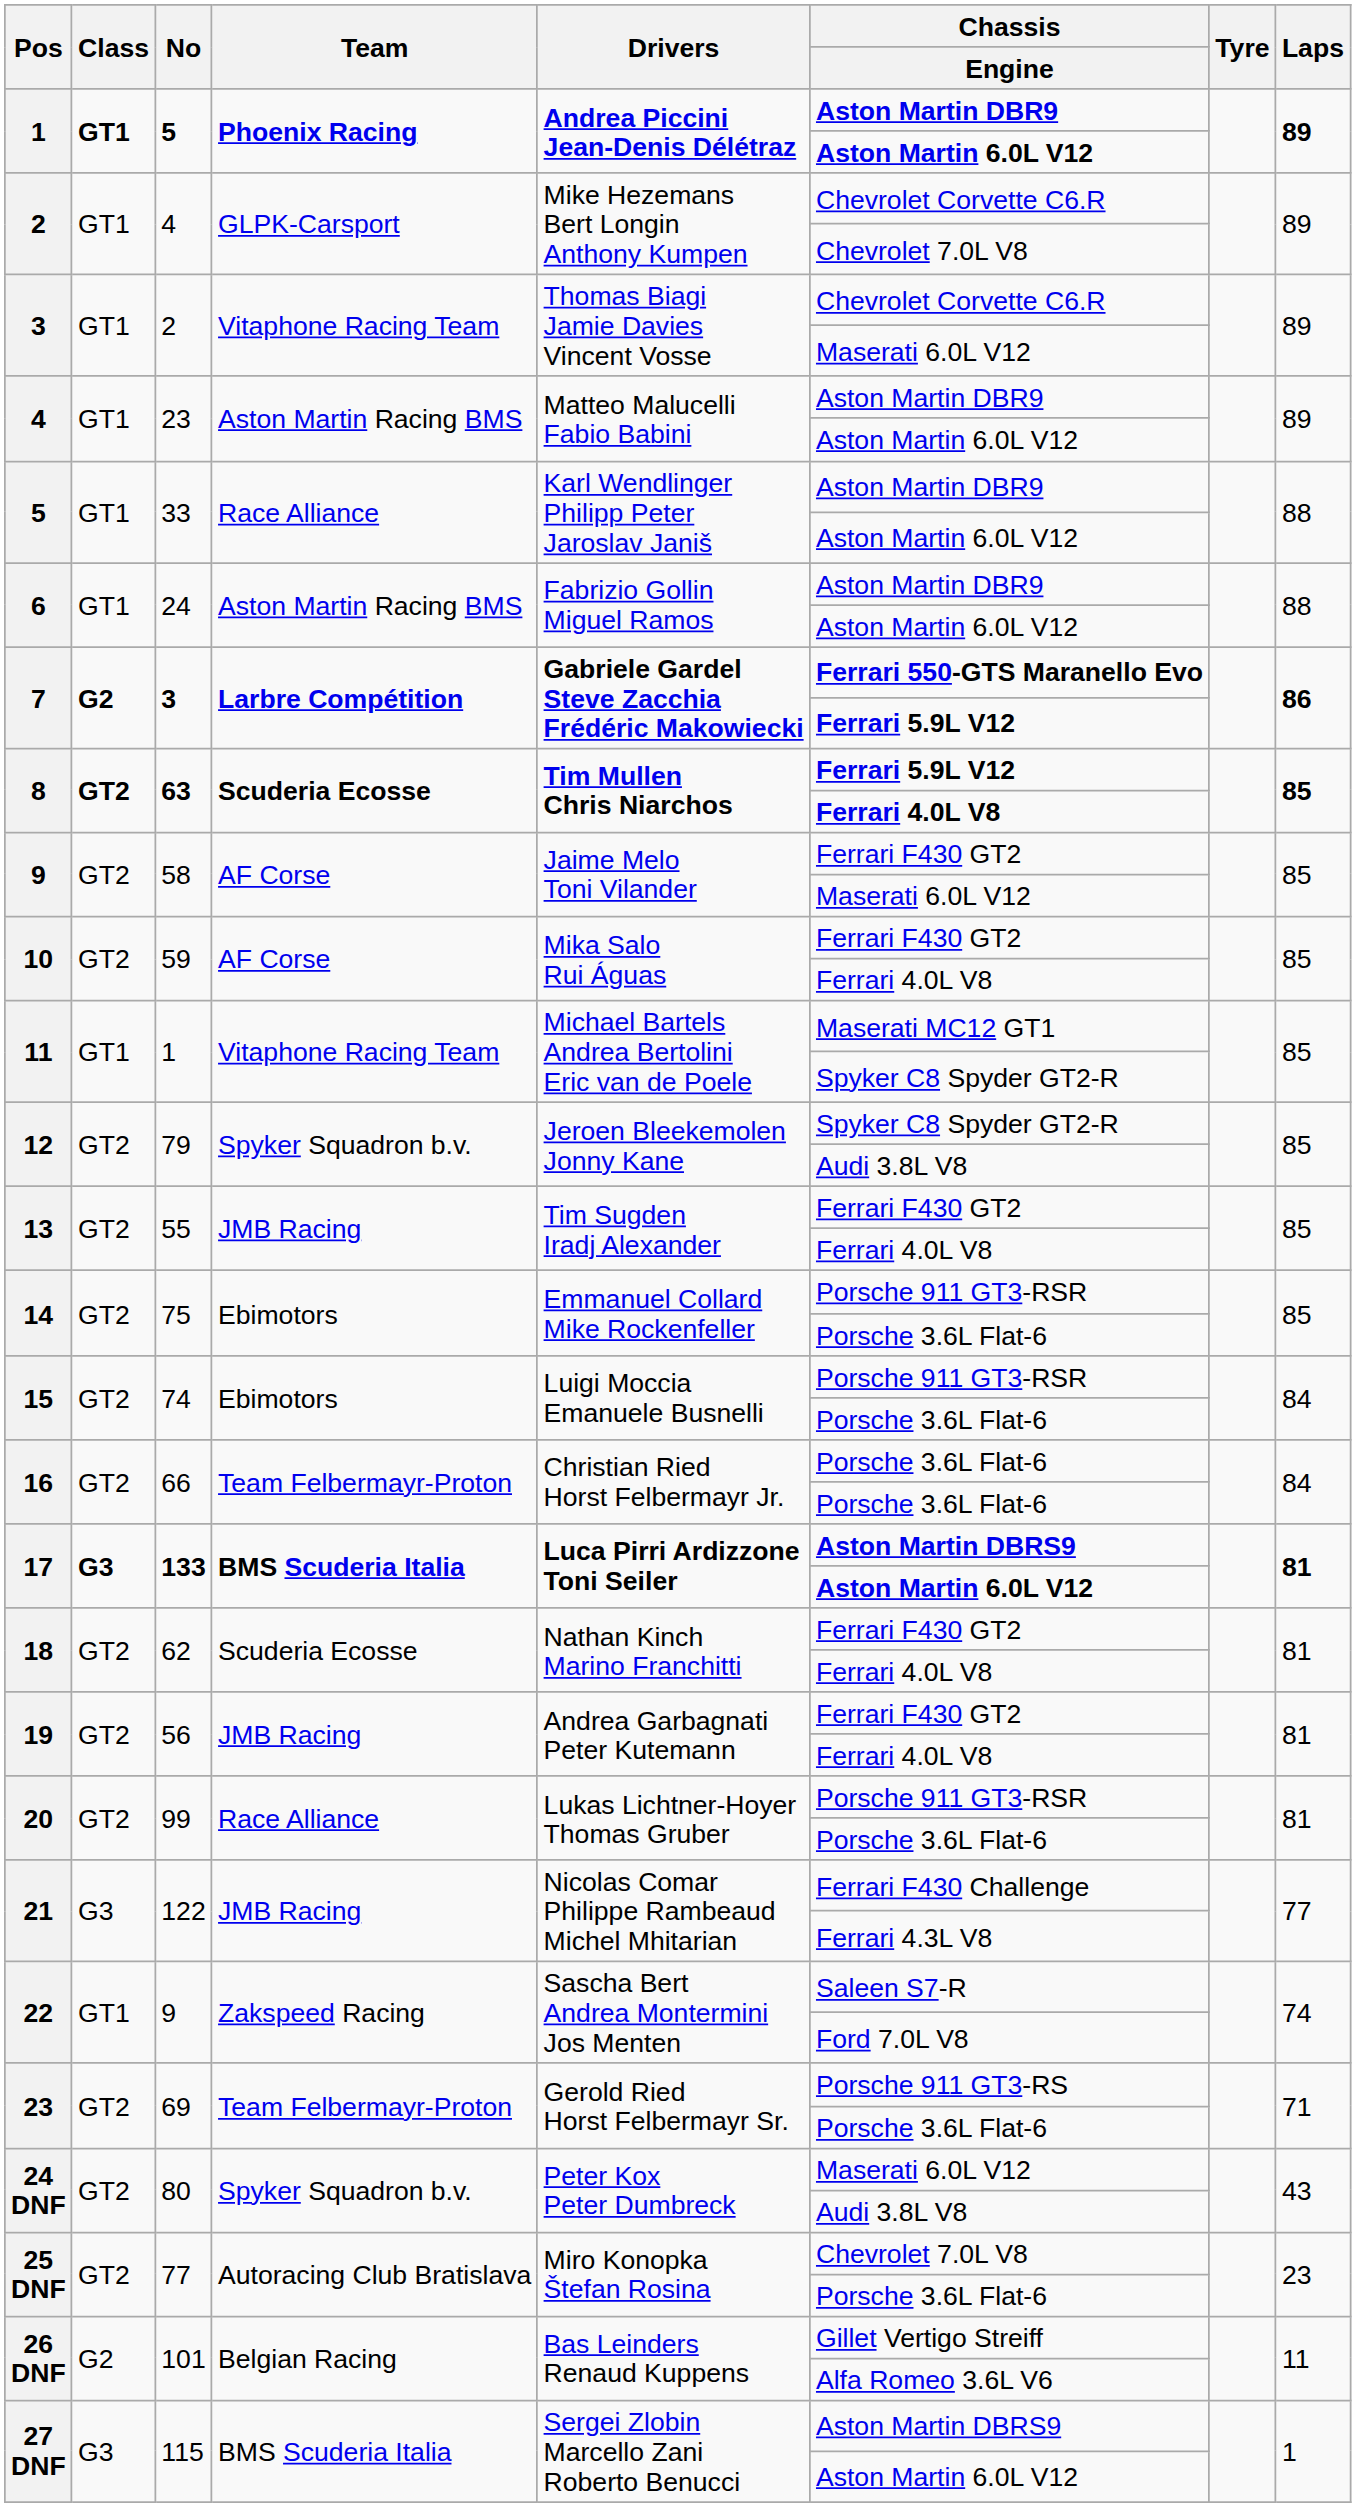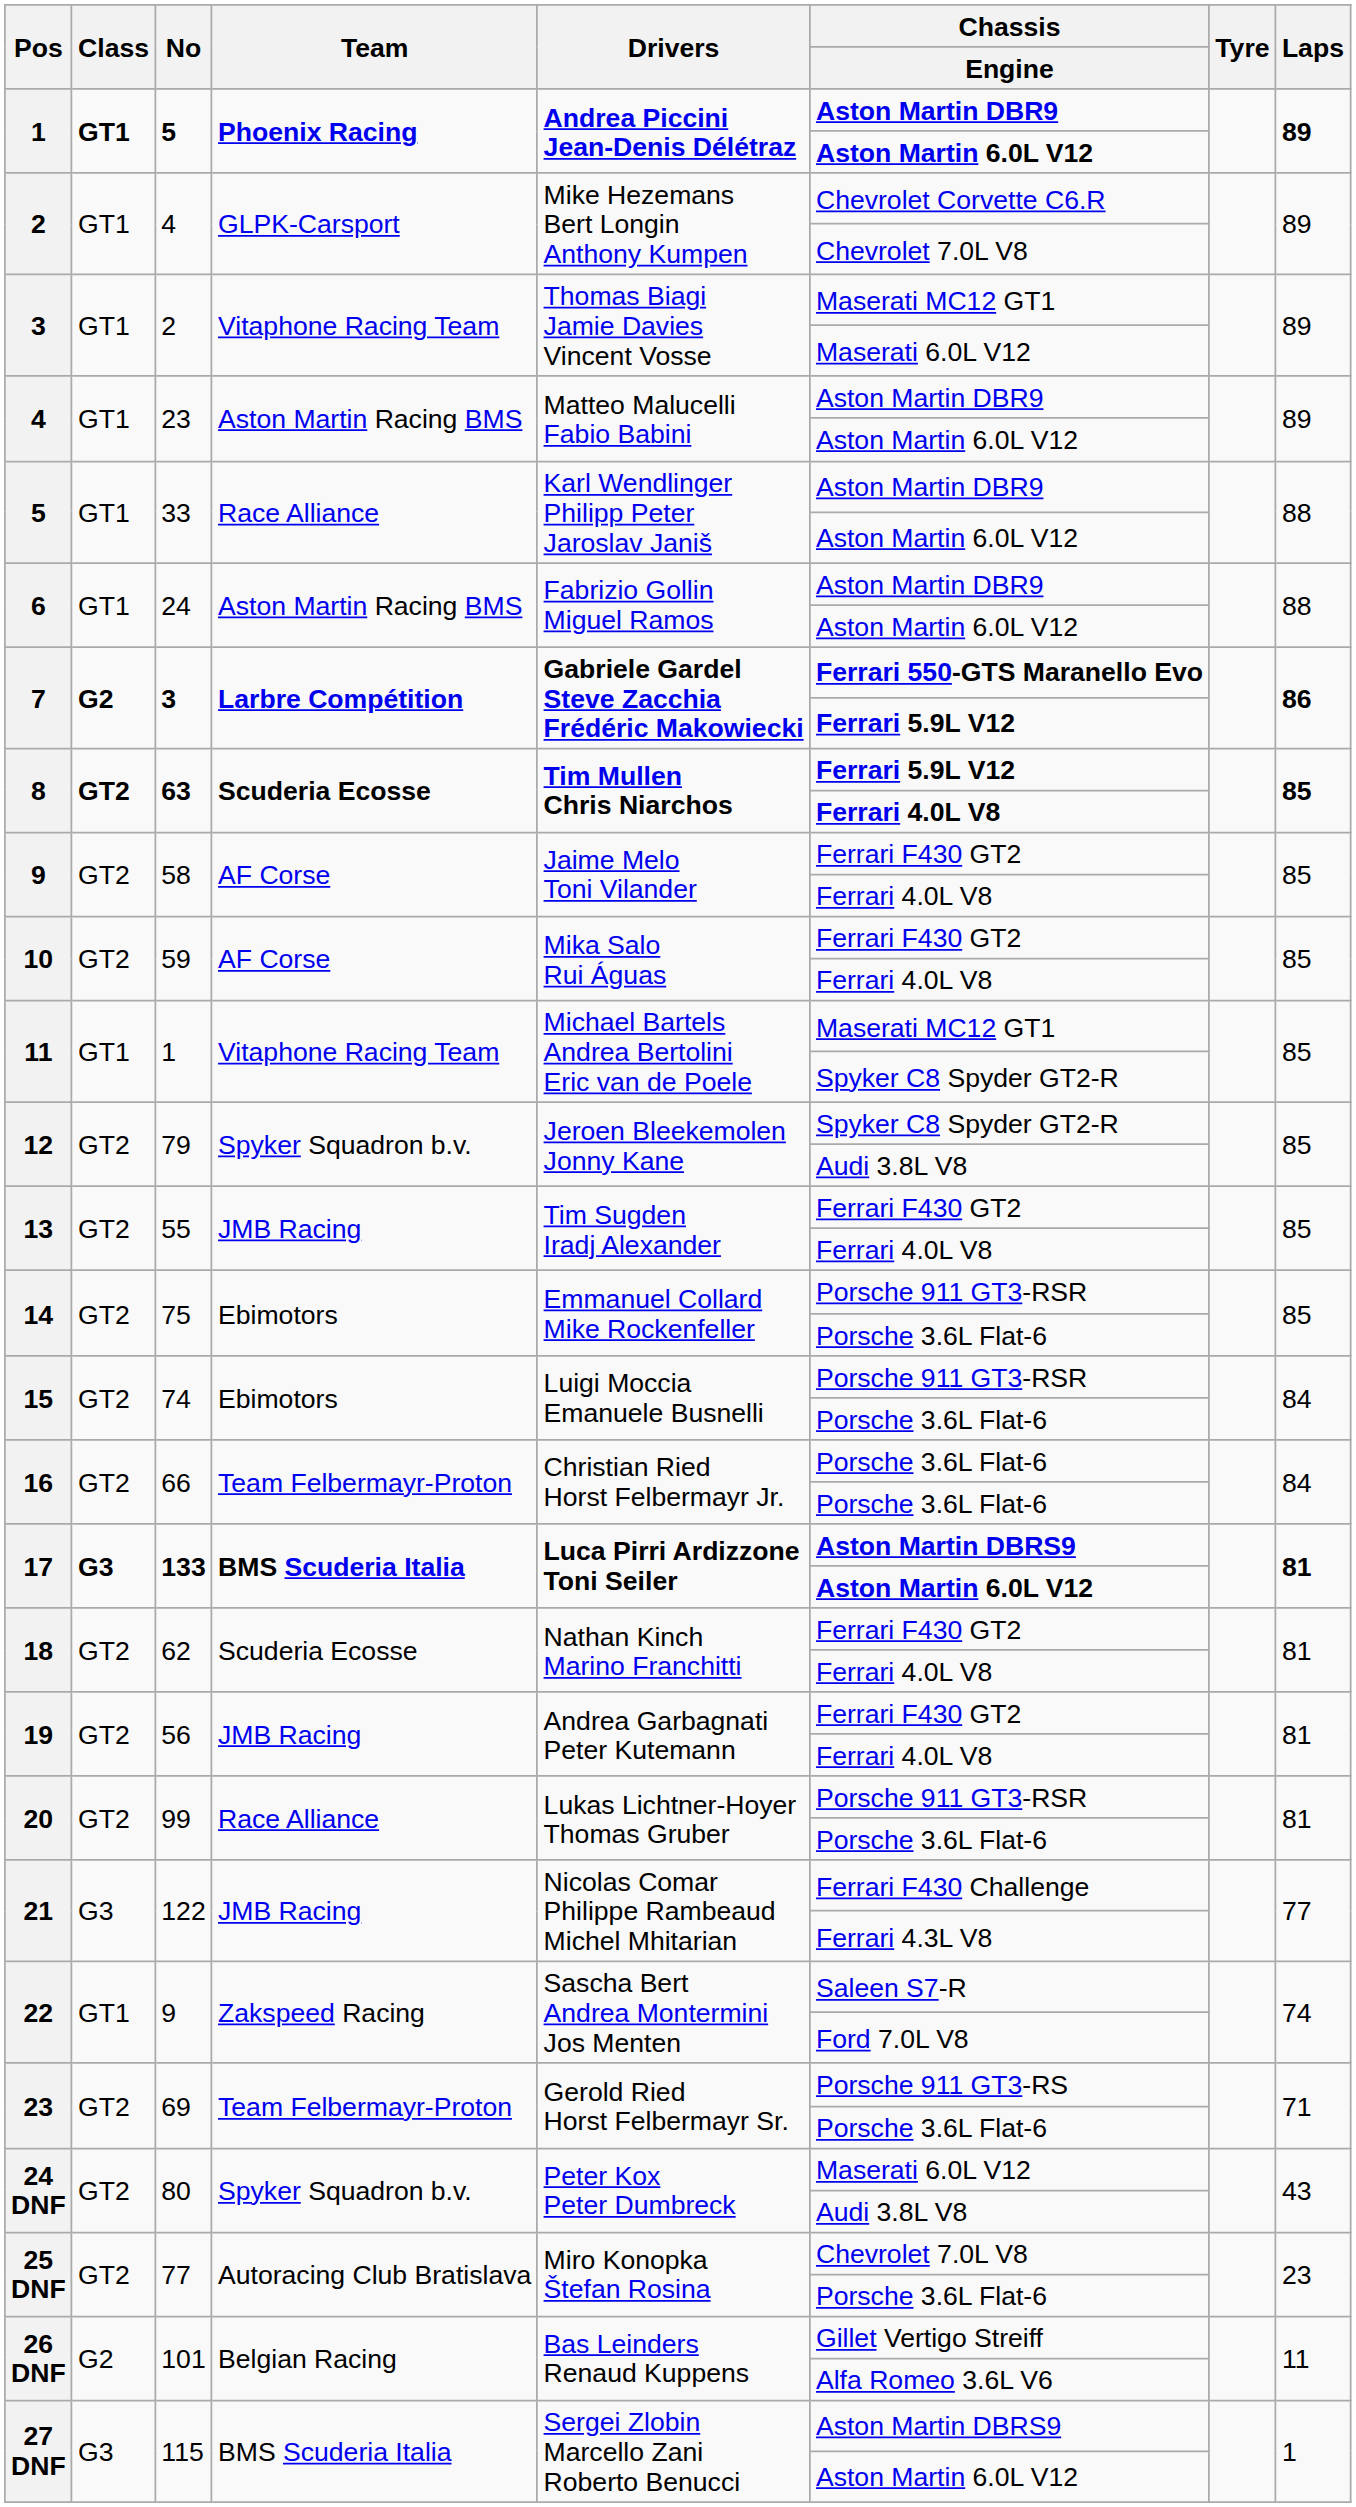(961, 301) Chevrolet Corvette C6.R -> (936, 301) Maserati MC12 GT1
(923, 896) Maserati 6.0L V12 -> (904, 896) Ferrari 4.0L V8
